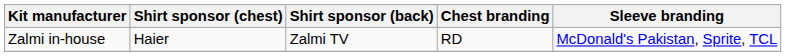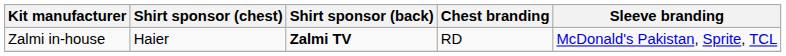(319, 39) normal -> (321, 39) bold
